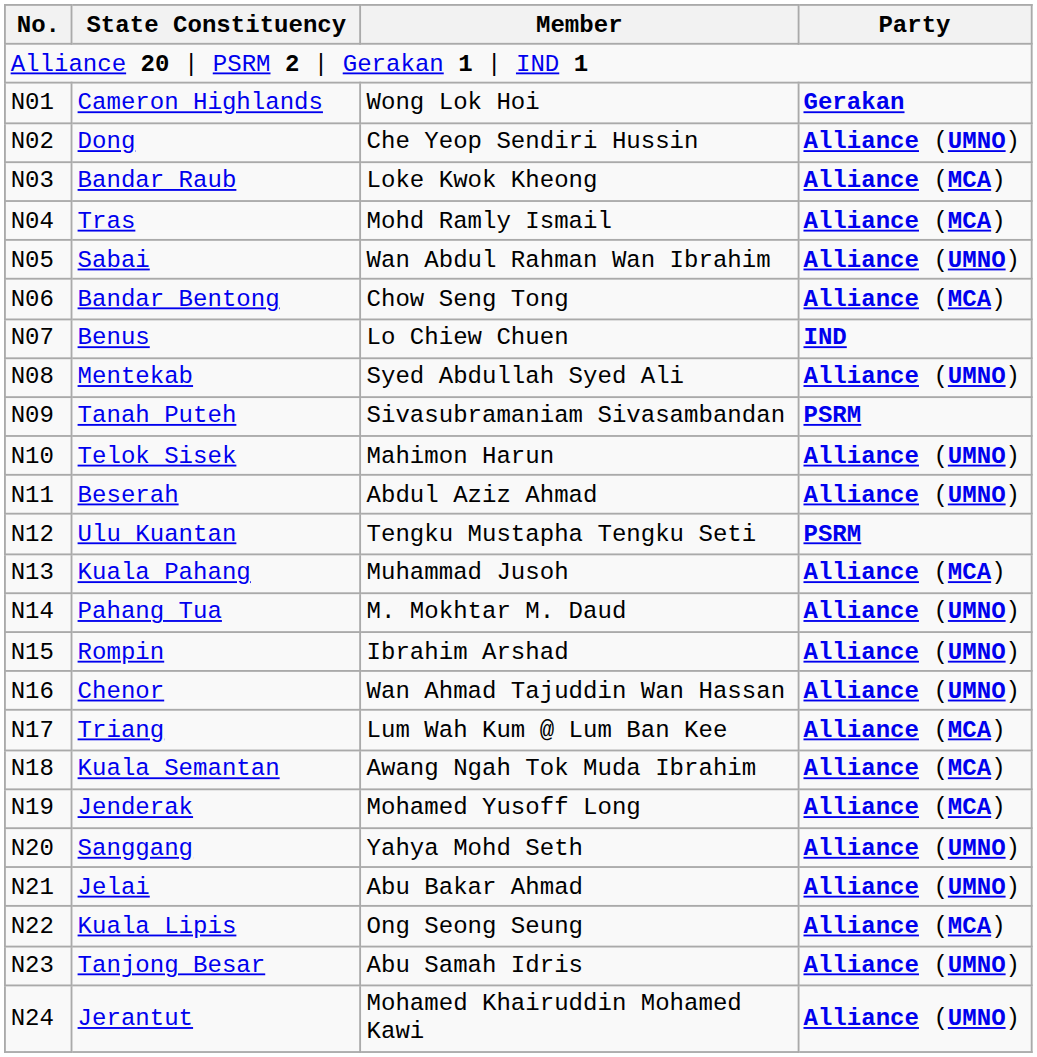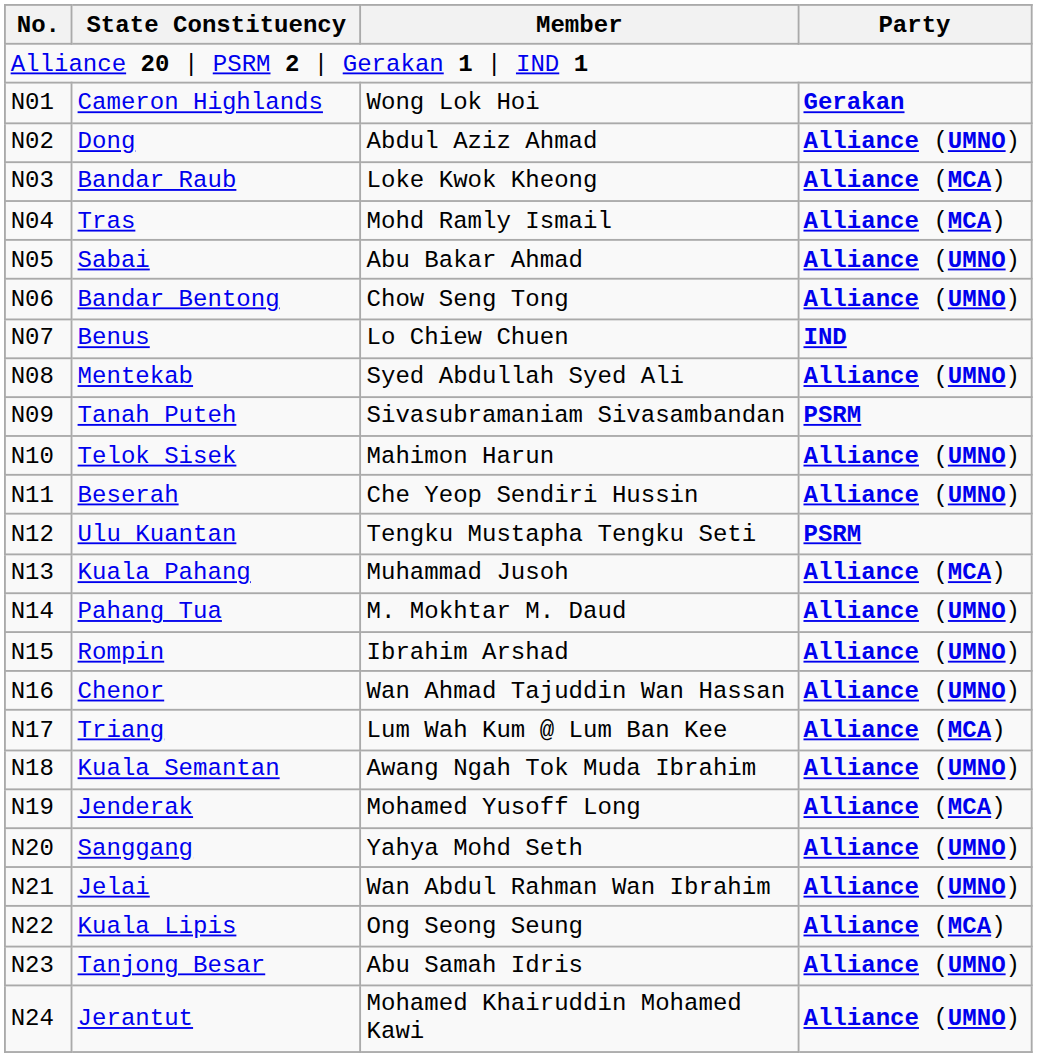(533, 142) Che Yeop Sendiri Hussin -> (482, 142) Abdul Aziz Ahmad
(569, 260) Wan Abdul Rahman Wan Ibrahim -> (475, 260) Abu Bakar Ahmad
(905, 299) Alliance (MCA) -> (912, 299) Alliance (UMNO)
(482, 495) Abdul Aziz Ahmad -> (533, 495) Che Yeop Sendiri Hussin
(905, 769) Alliance (MCA) -> (912, 769) Alliance (UMNO)
(475, 887) Abu Bakar Ahmad -> (569, 887) Wan Abdul Rahman Wan Ibrahim
